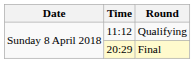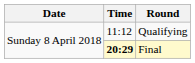(120, 49) normal -> (120, 49) bold
